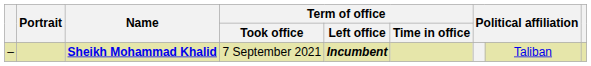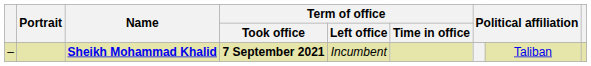(272, 52) normal -> (273, 52) bold
(357, 52) bold -> (359, 52) normal
